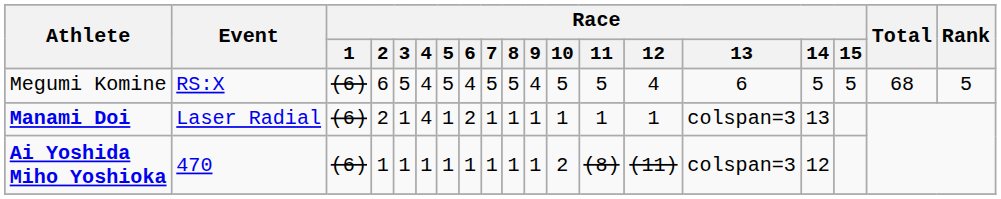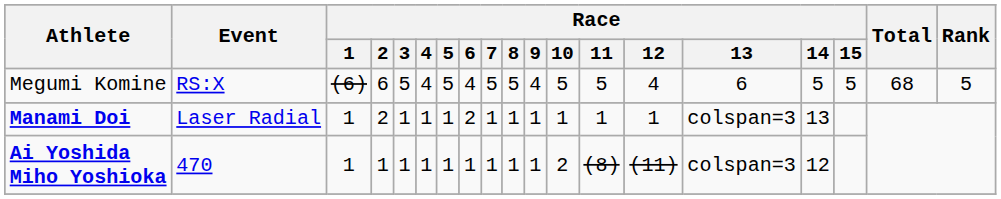(349, 119) (6) -> (349, 119) 1
(426, 119) 4 -> (426, 119) 1
(349, 165) (6) -> (349, 165) 1
